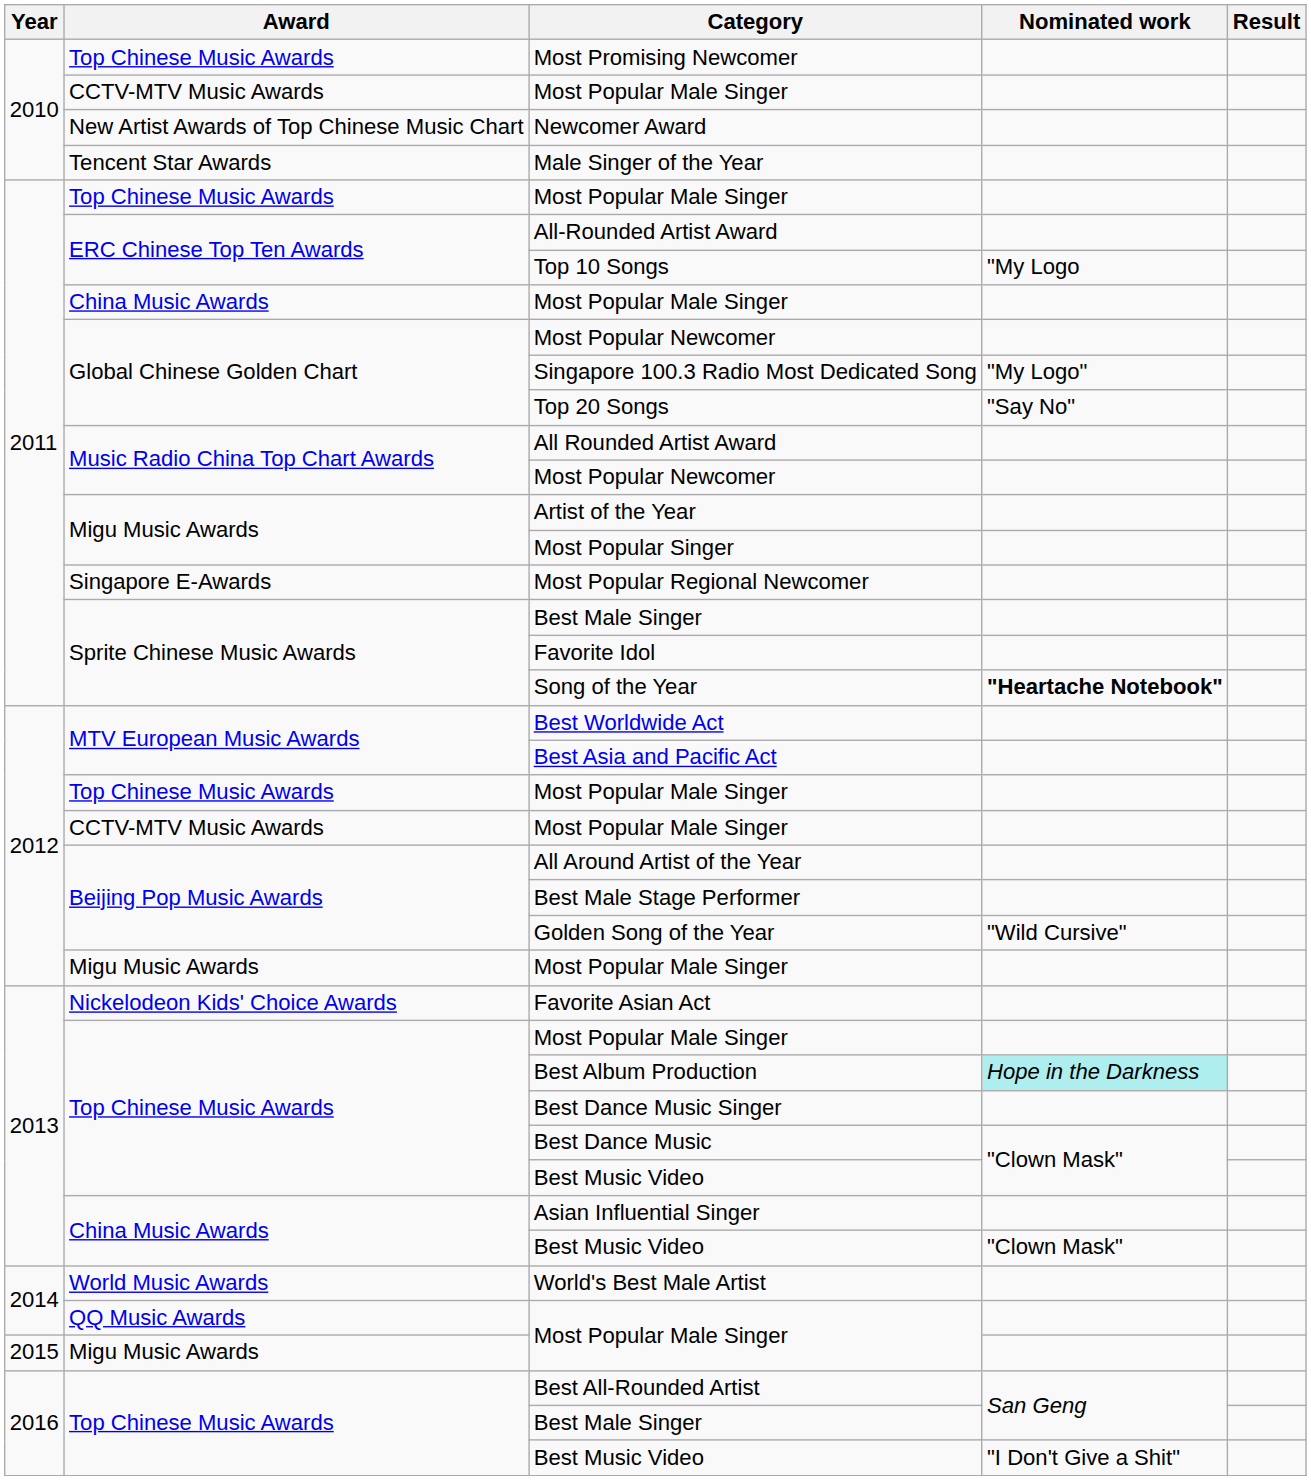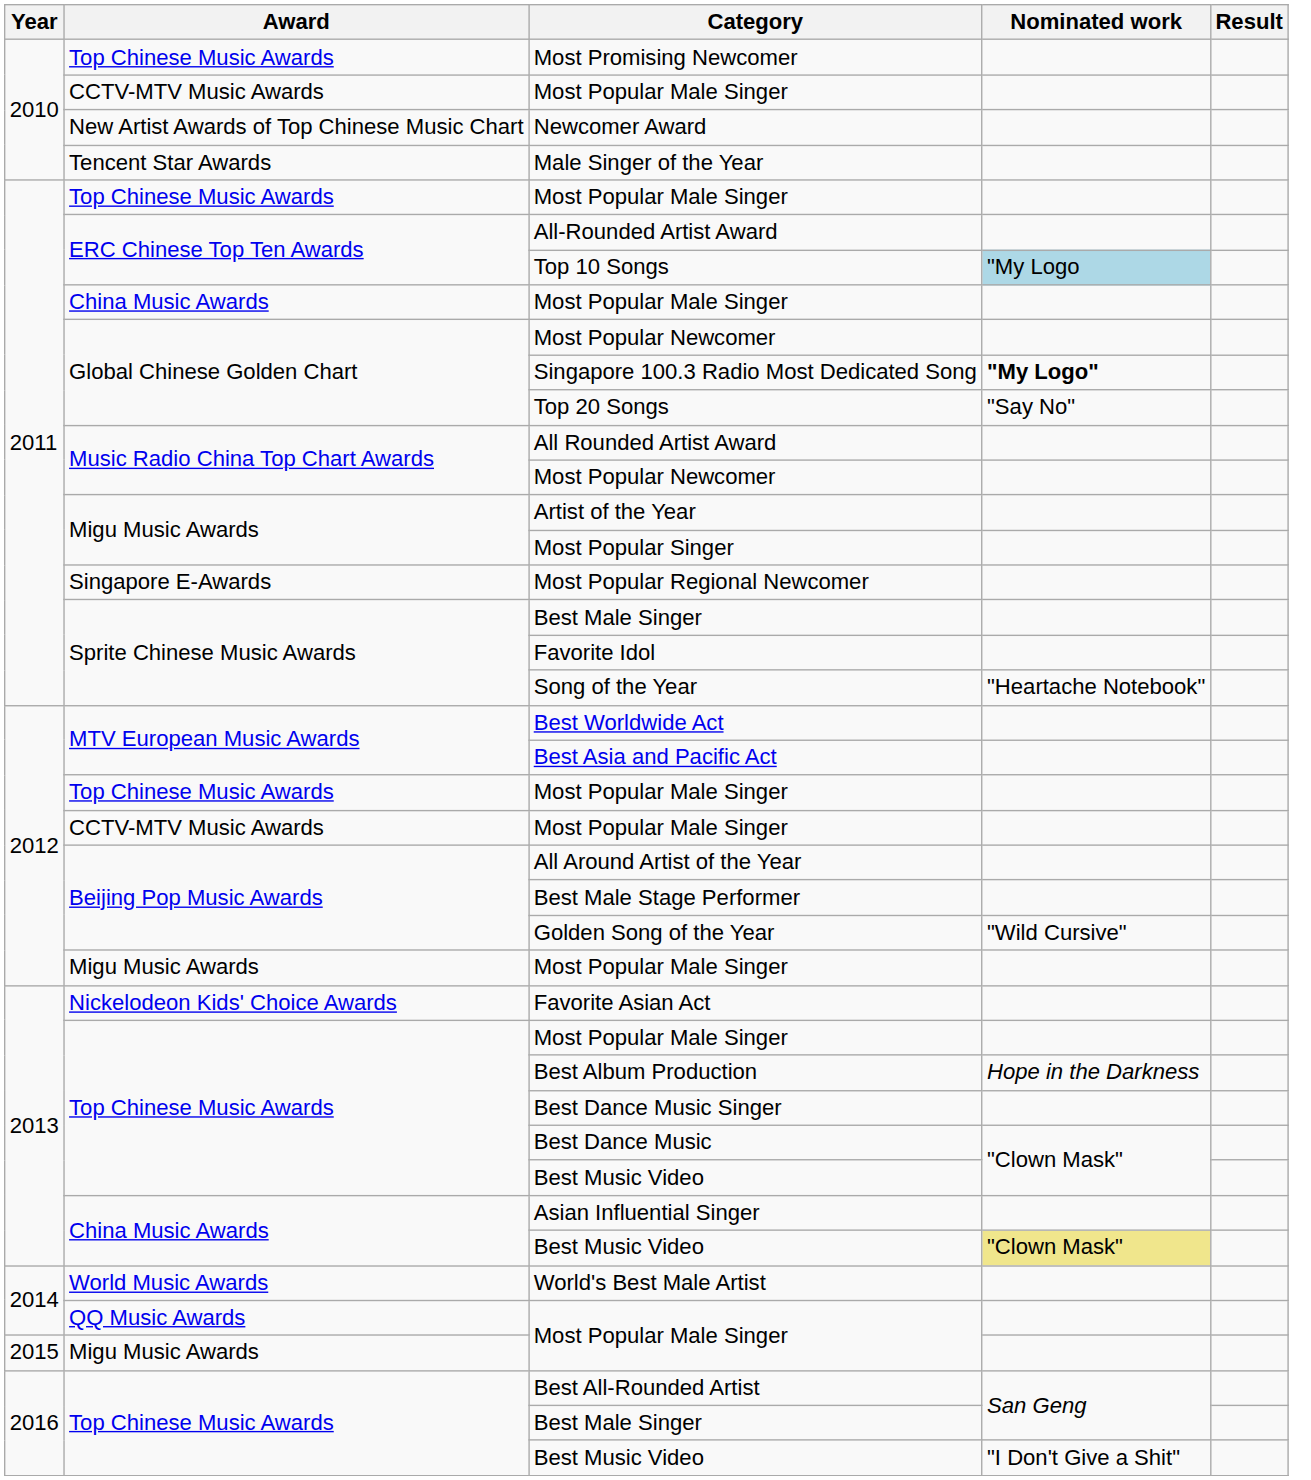(1033, 267) no background -> (1033, 267) lightblue background
(1037, 372) normal -> (1043, 372) bold
(1105, 687) bold -> (1096, 687) normal
(1093, 1072) paleturquoise background -> (1093, 1072) no background
(1055, 1247) no background -> (1055, 1247) khaki background
